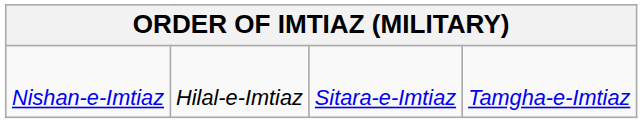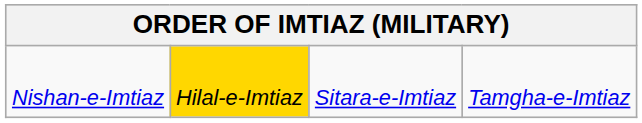(239, 95) no background -> (239, 95) gold background
